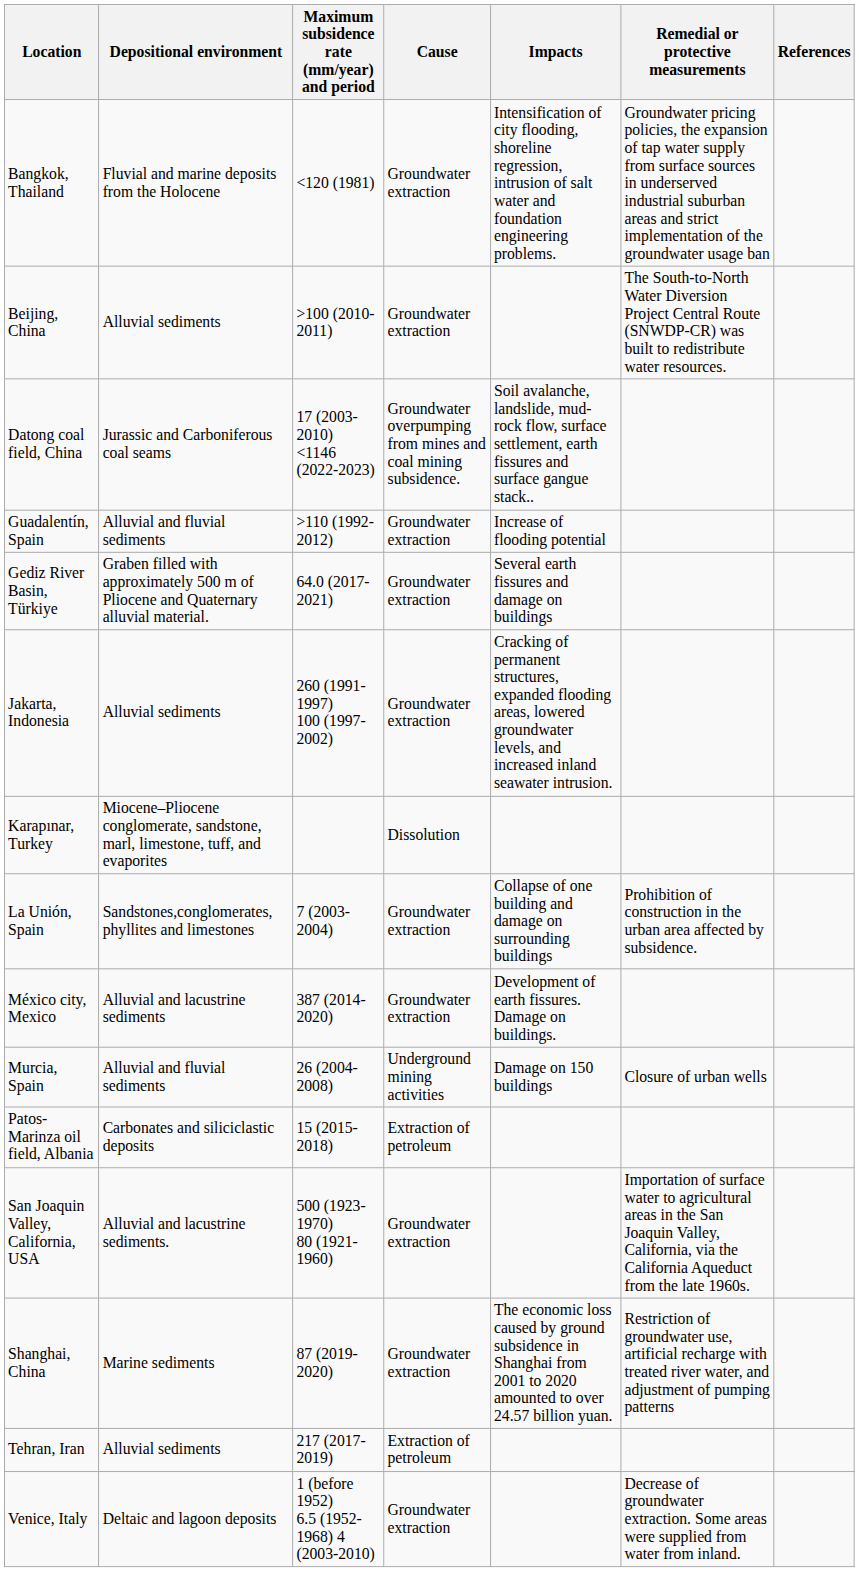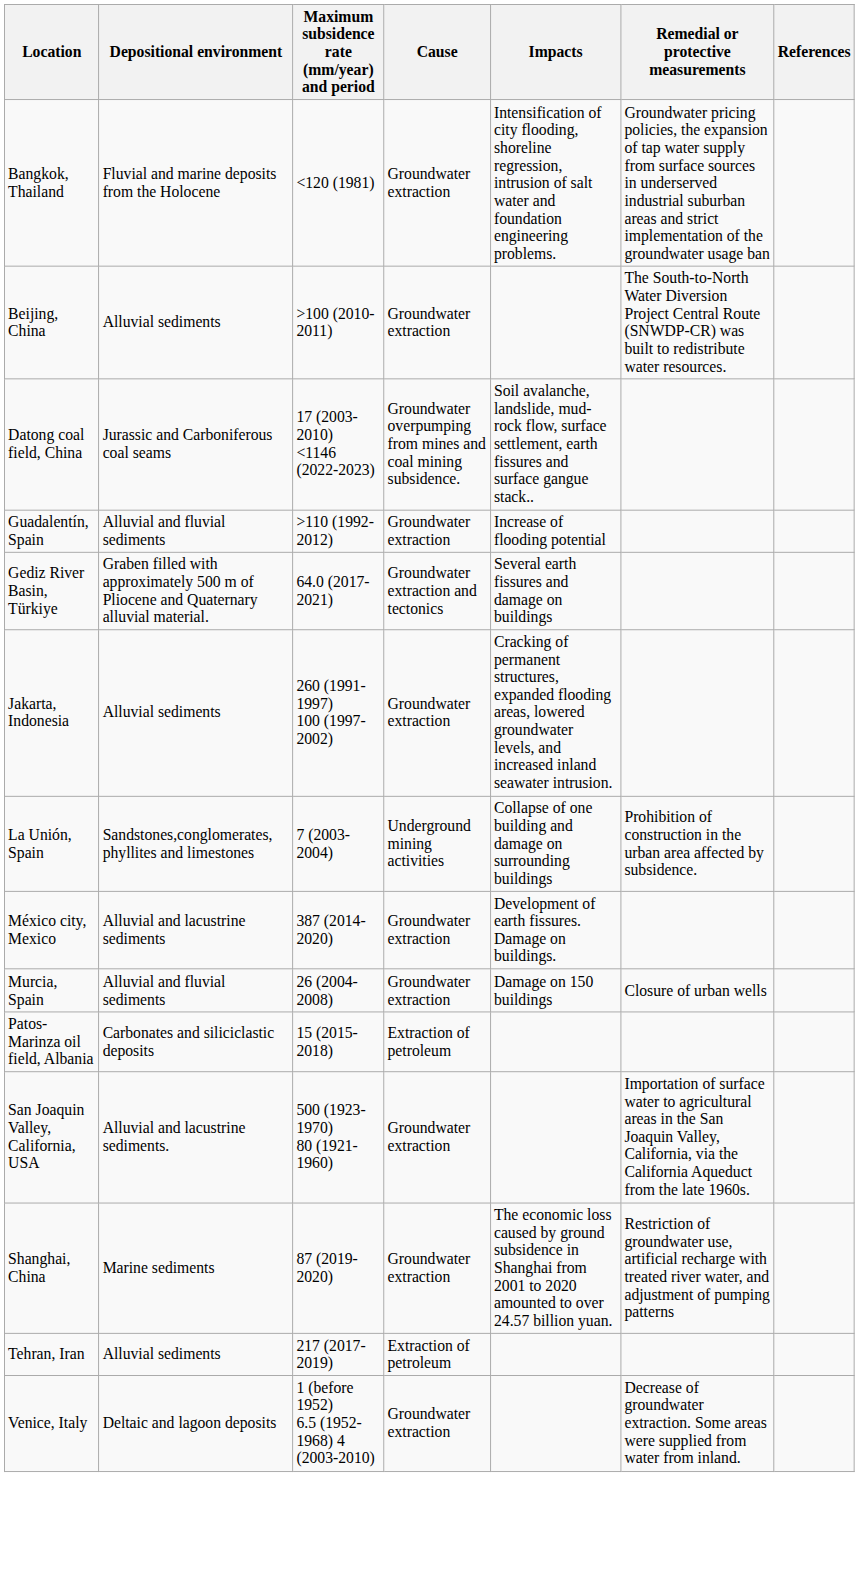(429, 591) Groundwater extraction -> (432, 591) Groundwater extraction and tectonics
- row: (41, 834)
(429, 921) Groundwater extraction -> (429, 843) Underground mining activities
(429, 1077) Underground mining activities -> (429, 990) Groundwater extraction
